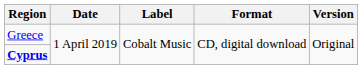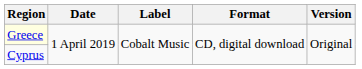(25, 34) no background -> (25, 34) lightyellow background
(27, 54) bold -> (26, 54) normal
